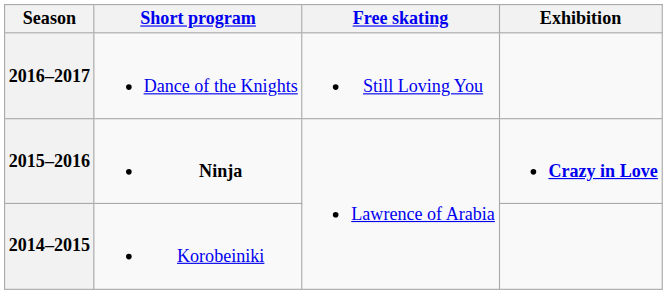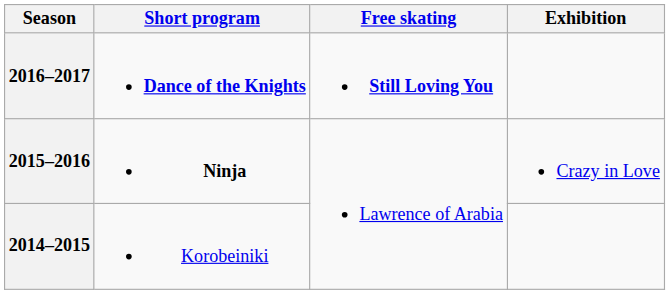(198, 86) normal -> (202, 86) bold
(400, 86) normal -> (409, 86) bold
(581, 171) bold -> (586, 171) normal
